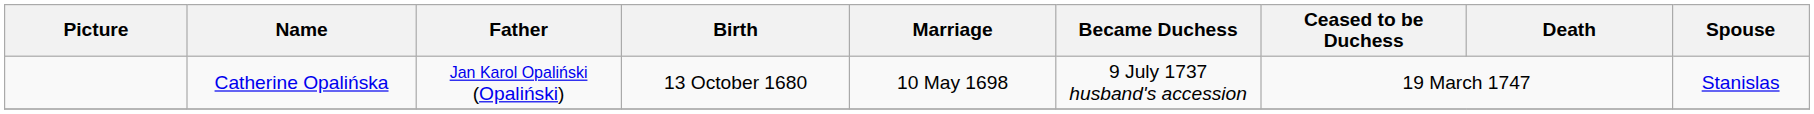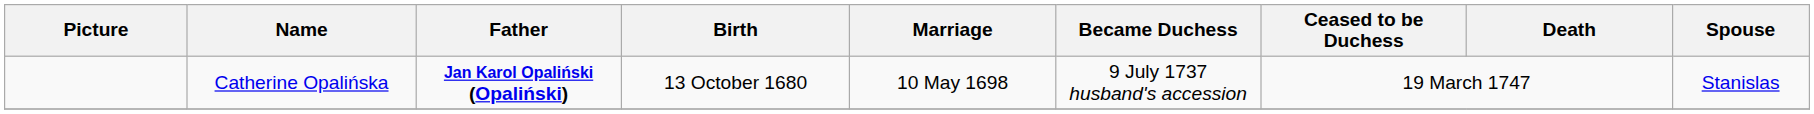(519, 83) normal -> (519, 82) bold
